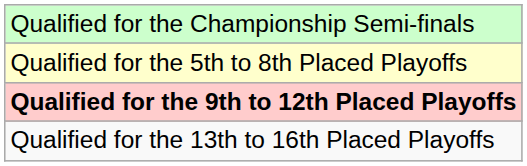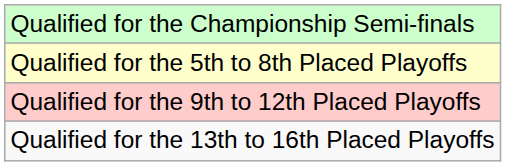(263, 101) bold -> (246, 101) normal
